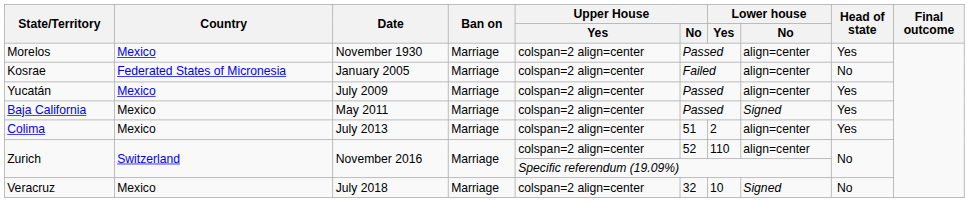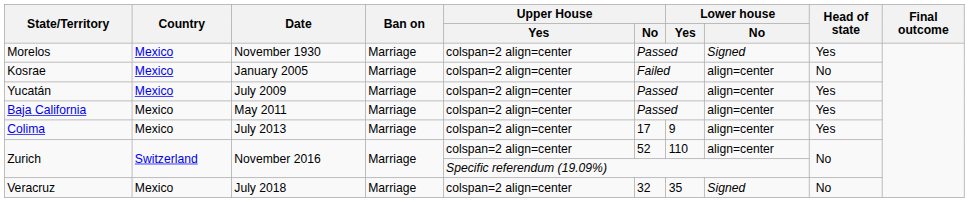(777, 52) align=center -> (726, 52) Signed
(202, 71) Federated States of Micronesia -> (154, 71) Mexico
(762, 110) Signed -> (741, 110) align=center
(689, 129) 51 -> (644, 129) 17
(713, 129) 2 -> (672, 129) 9
(717, 187) 10 -> (675, 187) 35
